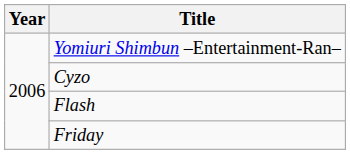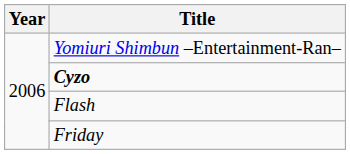(72, 76) normal -> (72, 76) bold
